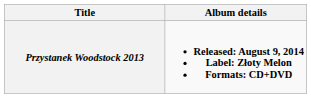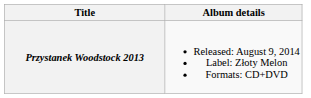(236, 63) bold -> (234, 63) normal
